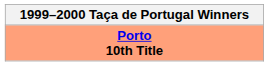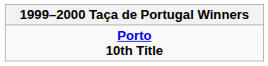(134, 43) lightsalmon background -> (134, 43) no background
